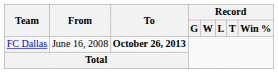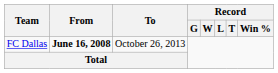(80, 44) normal -> (81, 44) bold
(149, 44) bold -> (150, 44) normal
